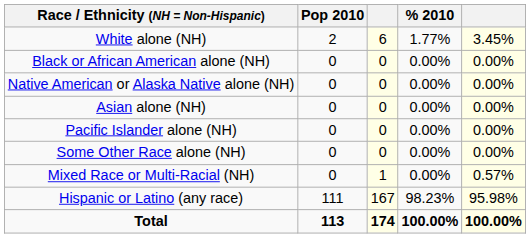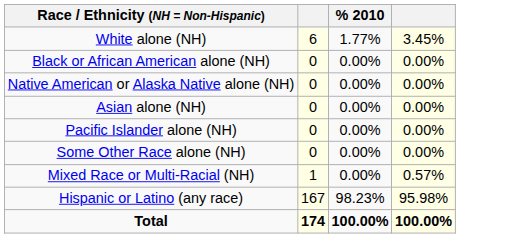- column: (333, 15)
